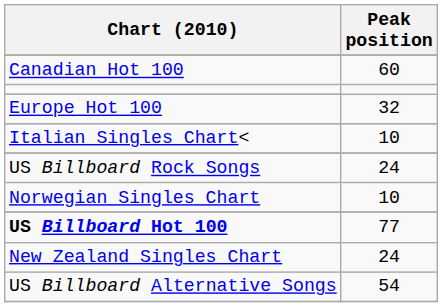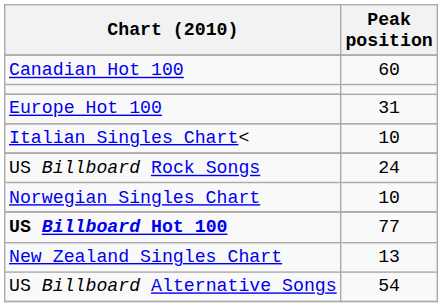(389, 109) 32 -> (389, 109) 31
(389, 257) 24 -> (389, 257) 13
